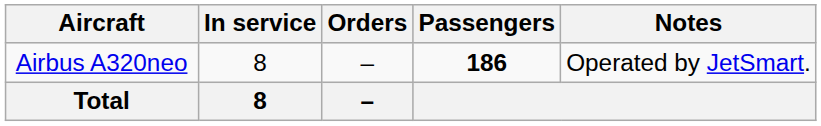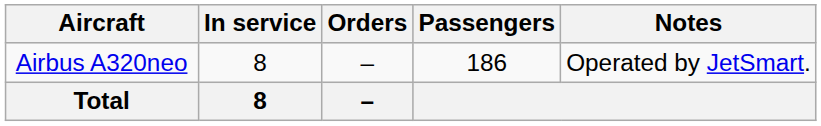(487, 62) bold -> (487, 62) normal
